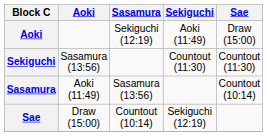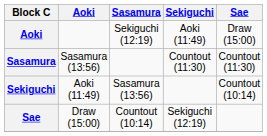(31, 62) Sekiguchi -> (31, 62) Sasamura
(31, 90) Sasamura -> (31, 90) Sekiguchi
